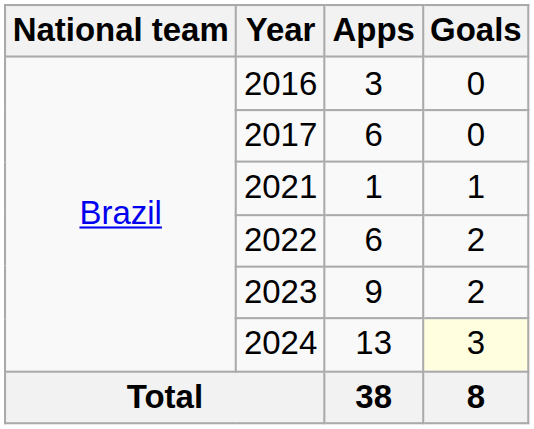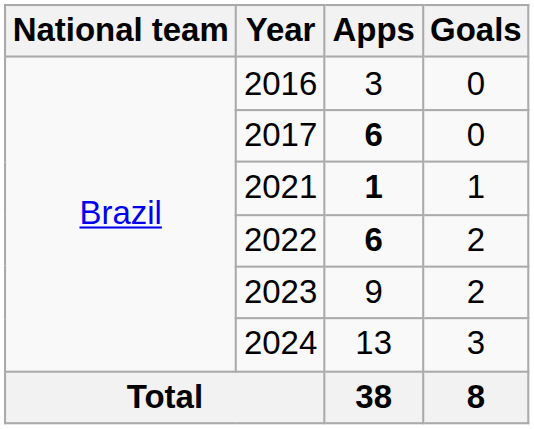(374, 135) normal -> (374, 135) bold
(374, 187) normal -> (374, 187) bold
(374, 239) normal -> (374, 239) bold
(476, 344) lightyellow background -> (476, 344) no background
